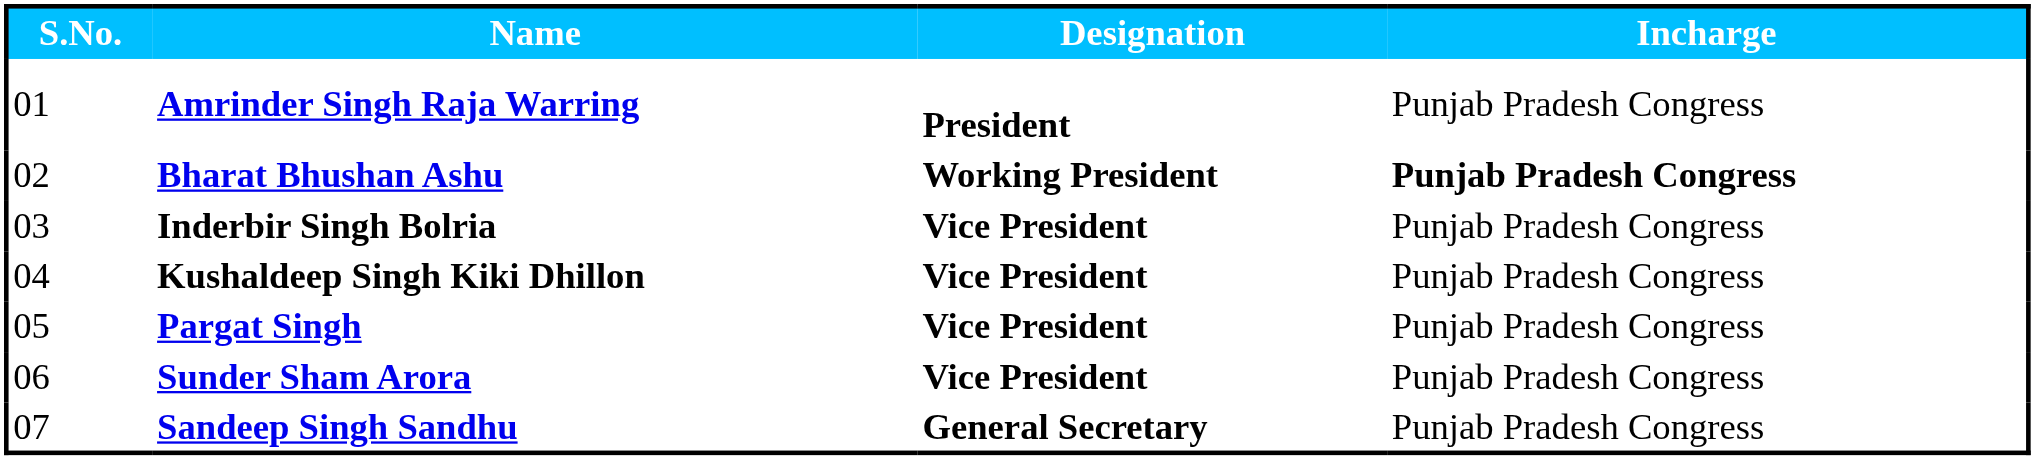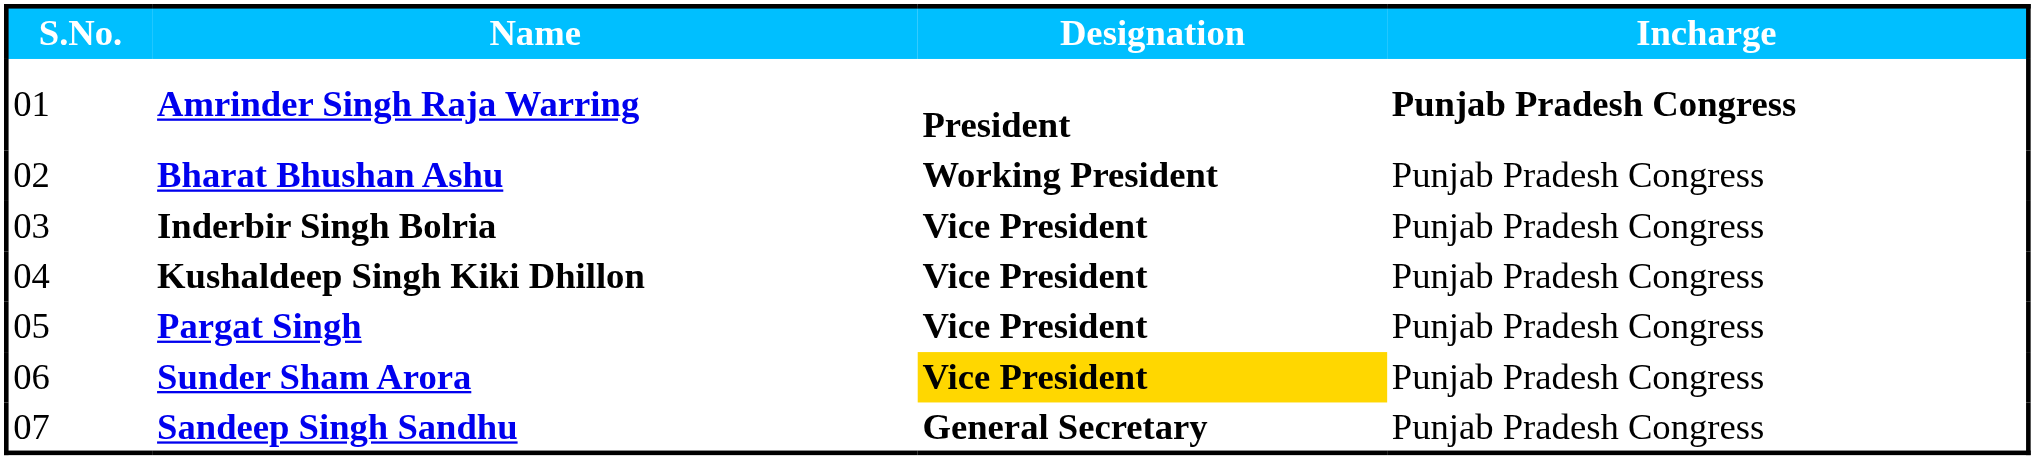(1578, 104) normal -> (1594, 104) bold
(1594, 175) bold -> (1578, 175) normal
(1035, 376) no background -> (1035, 376) gold background
